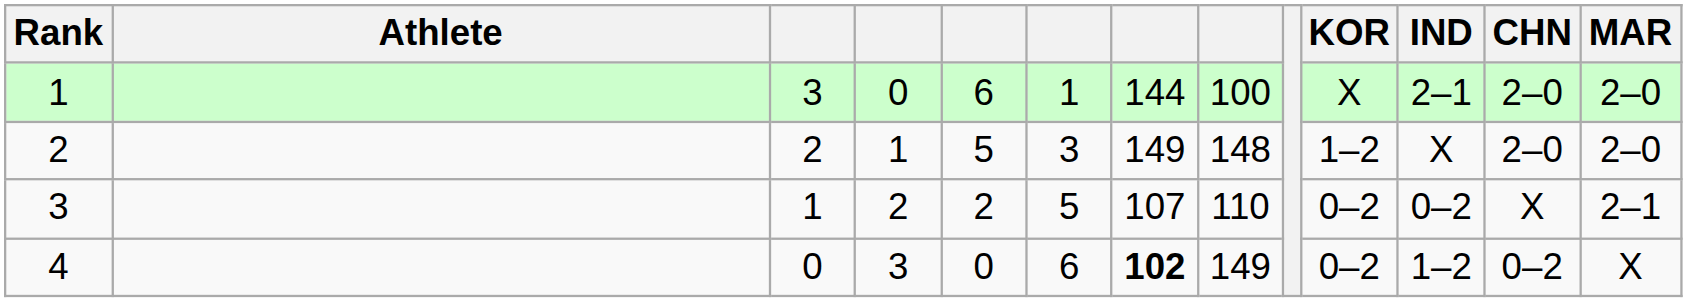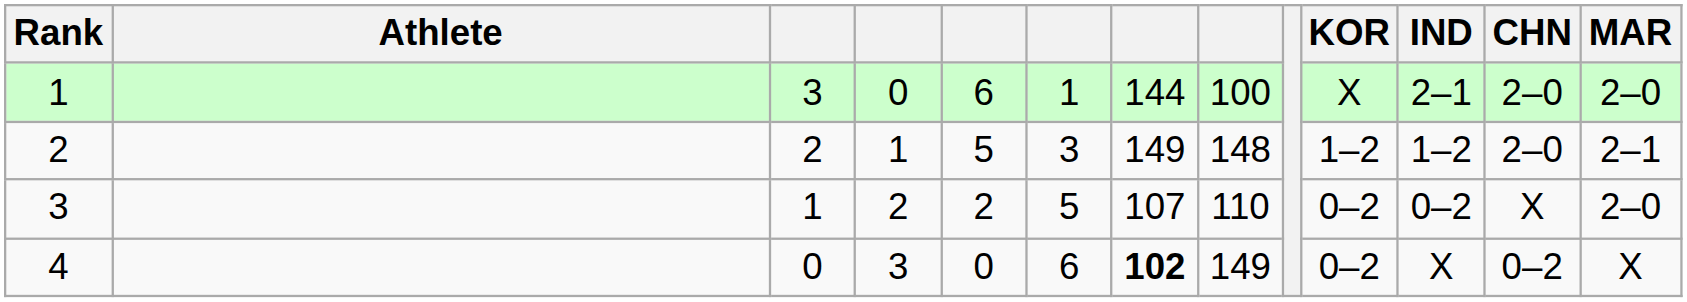(1441, 149) X -> (1441, 149) 1–2
(1630, 149) 2–0 -> (1630, 149) 2–1
(1630, 207) 2–1 -> (1630, 207) 2–0
(1441, 265) 1–2 -> (1441, 265) X
